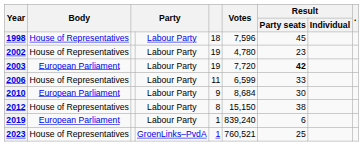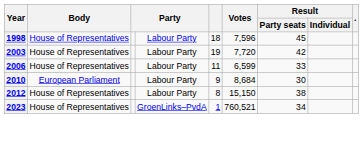- row: (16, 52)
(79, 66) European Parliament -> (79, 52) House of Representatives
(301, 66) bold -> (301, 52) normal
- row: (16, 121)
(301, 134) 25 -> (301, 107) 34
